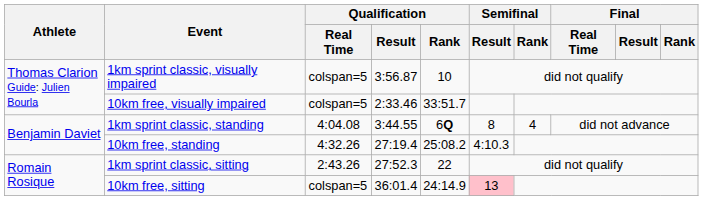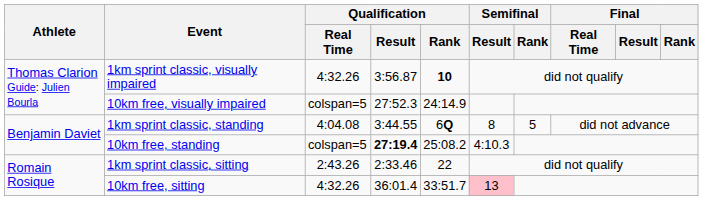(338, 76) colspan=5 -> (338, 76) 4:32.26
(445, 76) normal -> (445, 76) bold
(396, 104) 2:33.46 -> (396, 104) 27:52.3
(445, 104) 33:51.7 -> (445, 104) 24:14.9
(532, 124) 4 -> (533, 124) 5
(339, 144) 4:32.26 -> (337, 144) colspan=5
(396, 144) normal -> (396, 144) bold
(396, 165) 27:52.3 -> (396, 165) 2:33.46
(338, 185) colspan=5 -> (338, 185) 4:32.26
(445, 185) 24:14.9 -> (445, 185) 33:51.7
